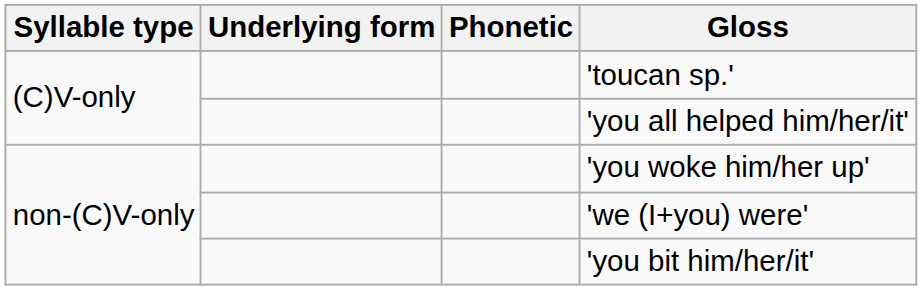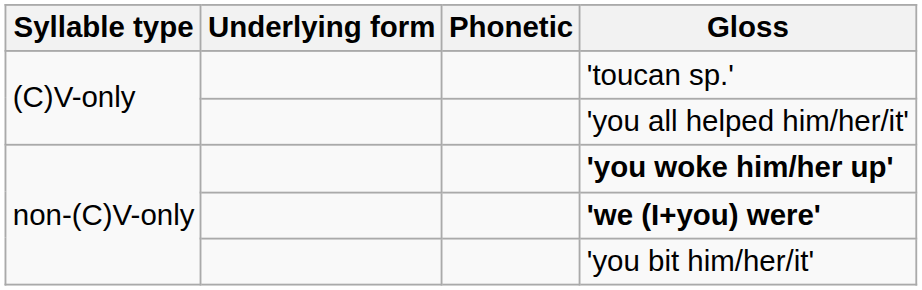(728, 167) normal -> (740, 167) bold
(698, 214) normal -> (704, 214) bold
